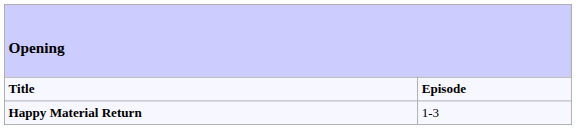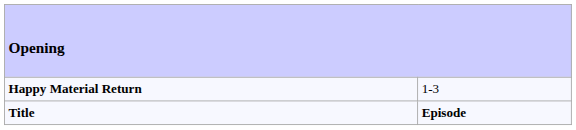rows swapped: (22, 89) <-> (75, 112)
